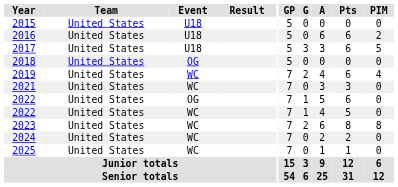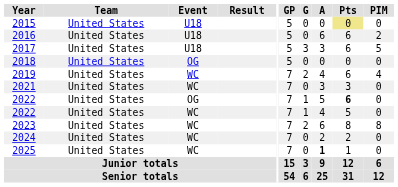(348, 23) no background -> (348, 23) khaki background
(348, 100) normal -> (348, 100) bold
(322, 151) normal -> (322, 151) bold
